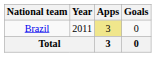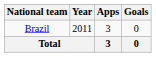(108, 28) khaki background -> (108, 28) no background
